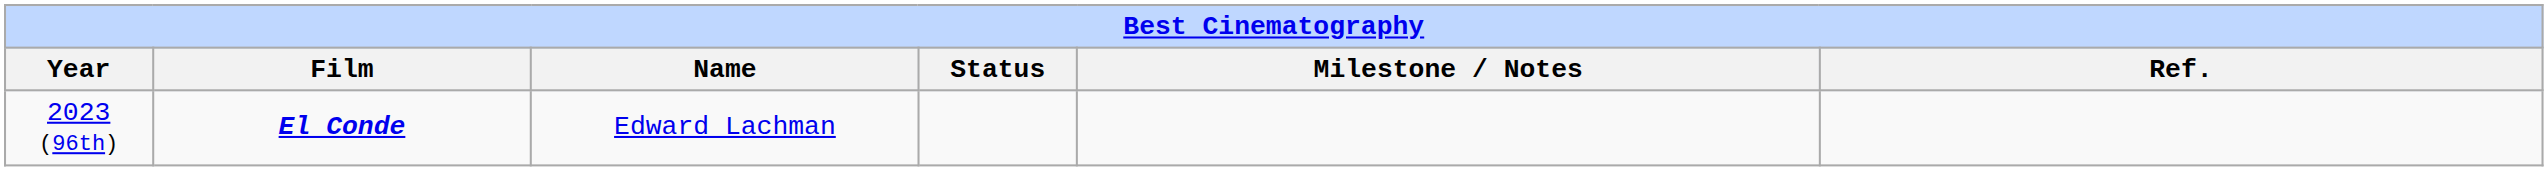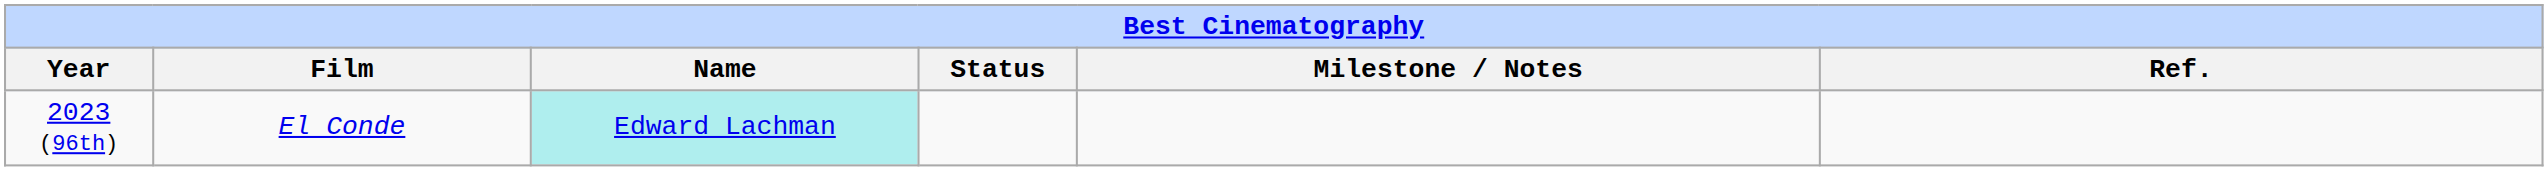(342, 128) bold -> (342, 128) normal
(725, 128) no background -> (725, 128) paleturquoise background
